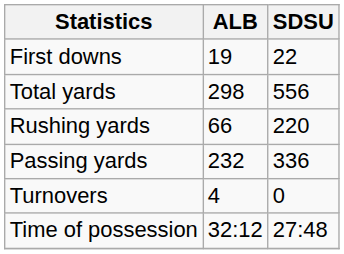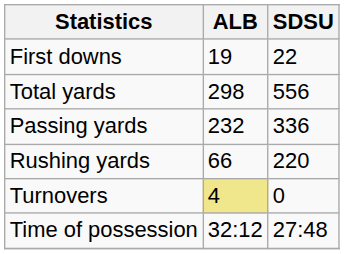rows swapped: (80, 126) <-> (79, 160)
(214, 195) no background -> (214, 195) khaki background
